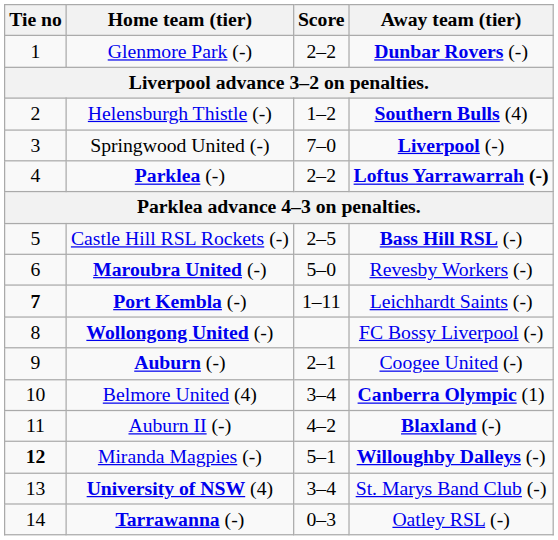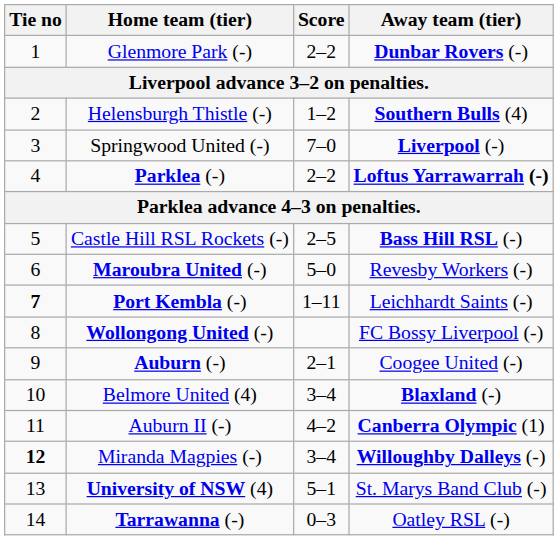(451, 394) Canberra Olympic (1) -> (451, 394) Blaxland (-)
(451, 425) Blaxland (-) -> (451, 425) Canberra Olympic (1)
(321, 457) 5–1 -> (321, 457) 3–4
(321, 488) 3–4 -> (321, 488) 5–1
